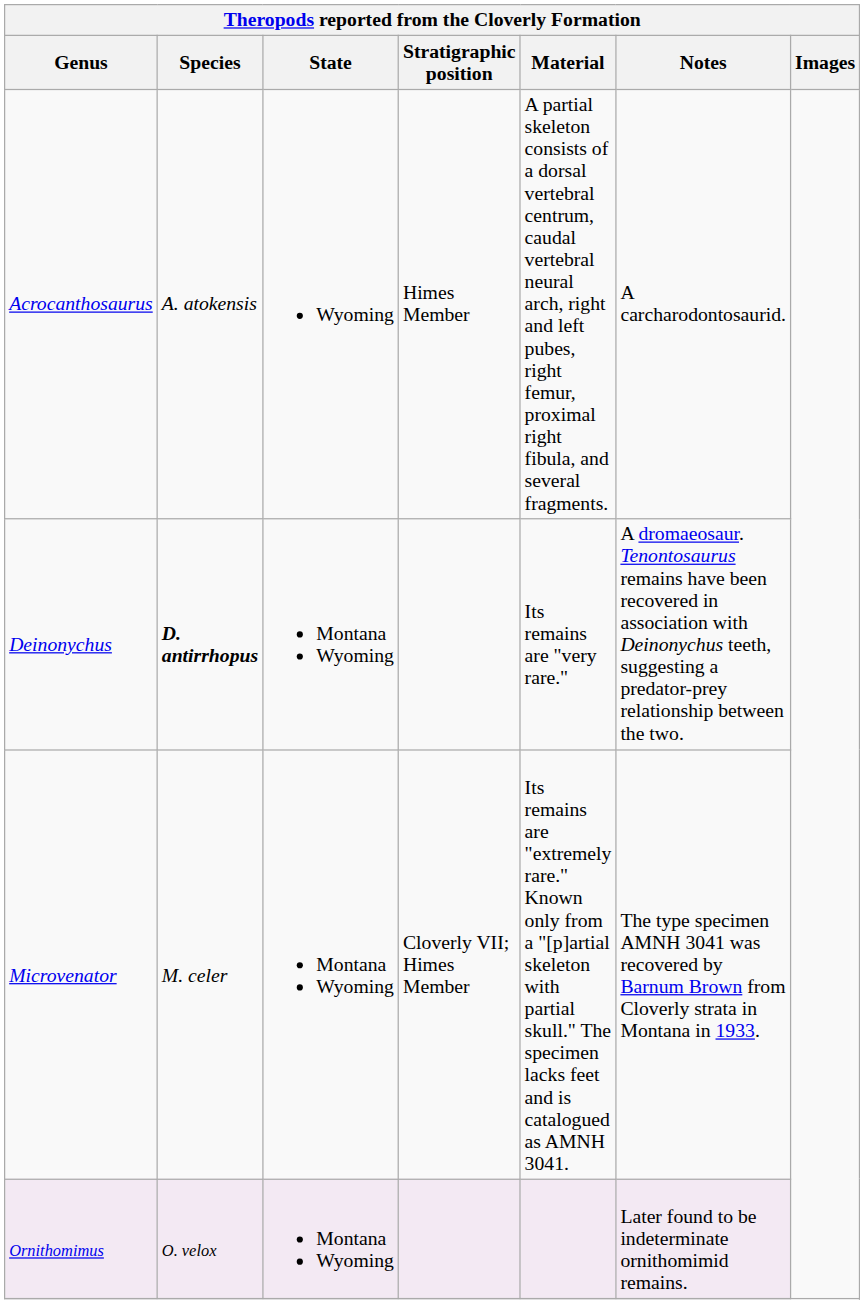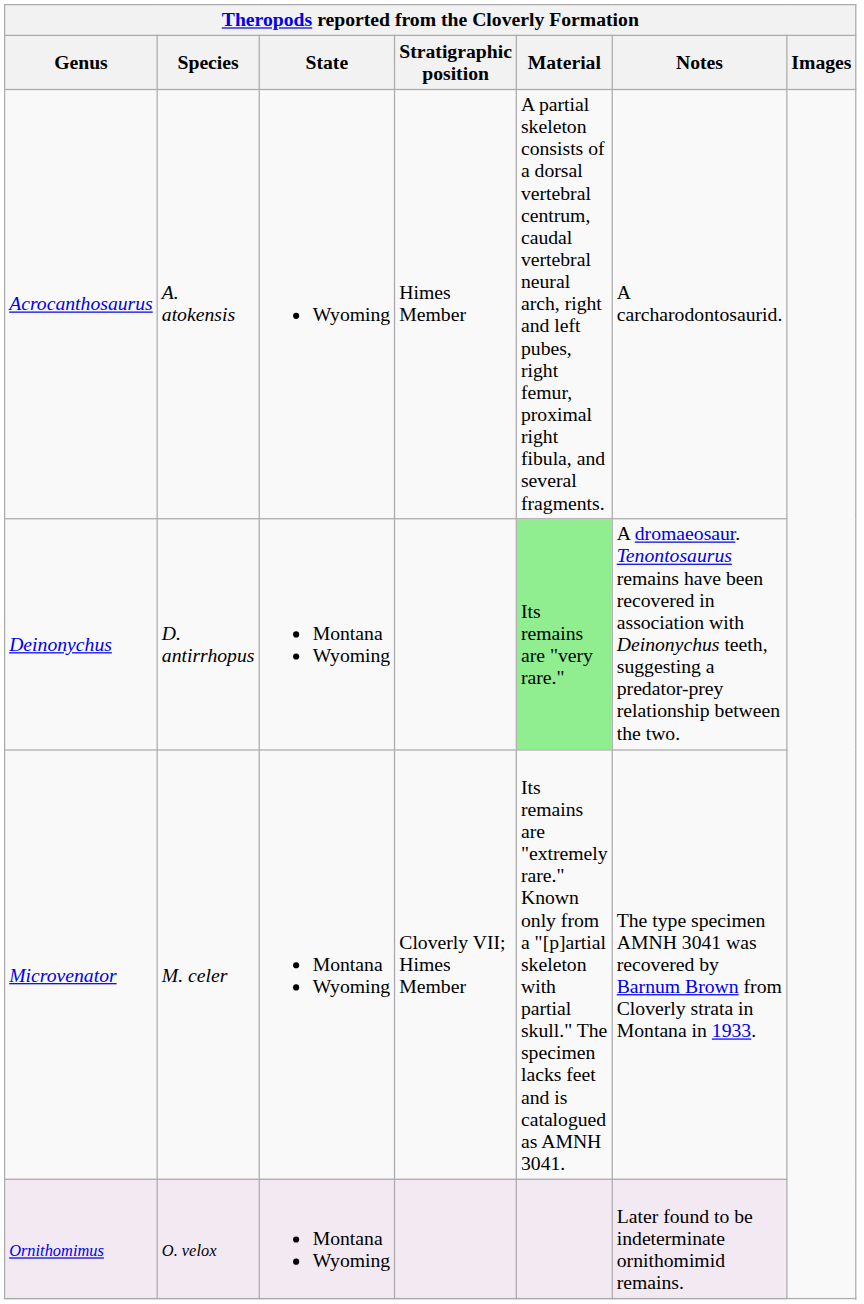(210, 645) bold -> (208, 645) normal
(561, 645) no background -> (557, 645) lightgreen background
